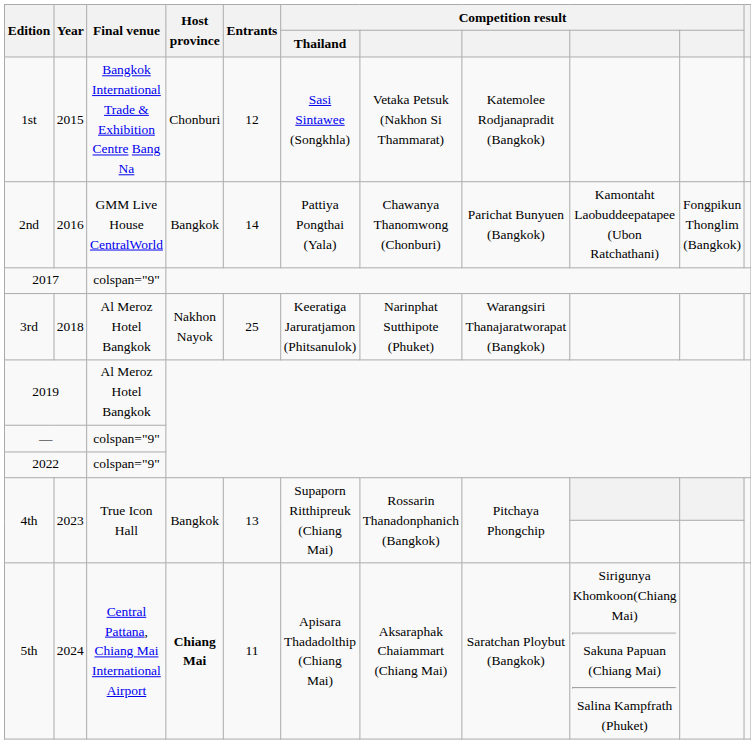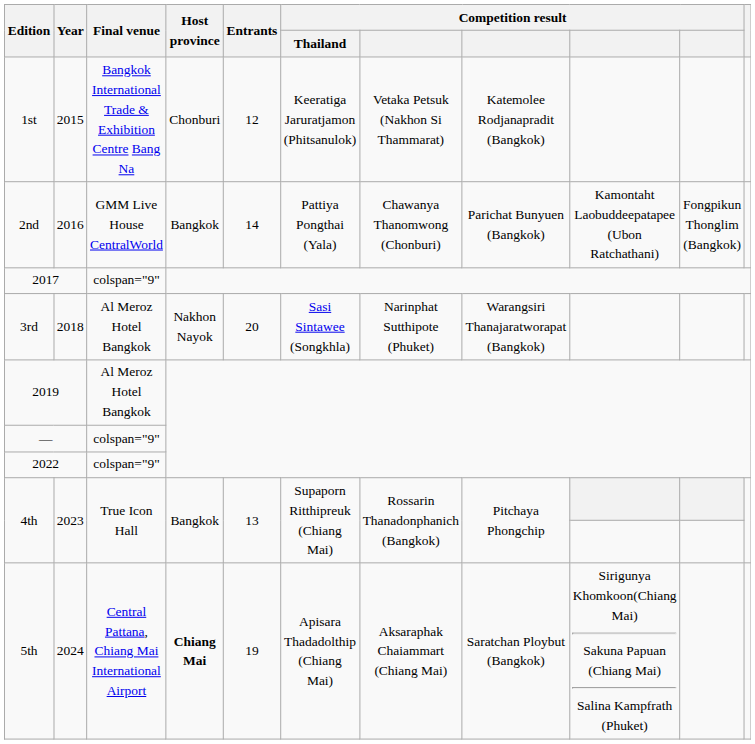(320, 119) Sasi Sintawee (Songkhla) -> (320, 119) Keeratiga Jaruratjamon (Phitsanulok)
(252, 326) 25 -> (252, 326) 20
(320, 326) Keeratiga Jaruratjamon (Phitsanulok) -> (320, 326) Sasi Sintawee (Songkhla)
(252, 650) 11 -> (252, 650) 19
